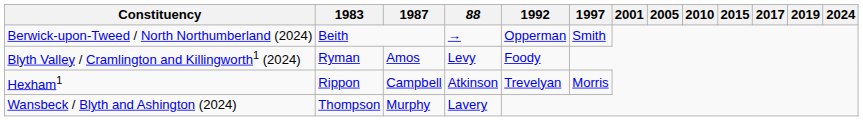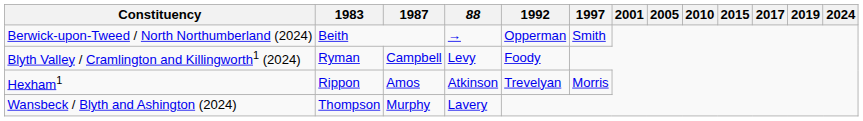(403, 58) Amos -> (414, 58) Campbell
(414, 82) Campbell -> (403, 82) Amos
